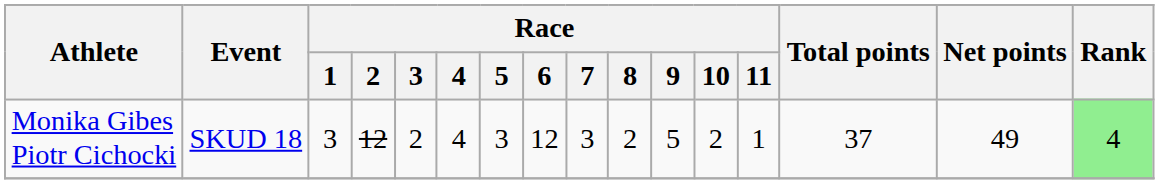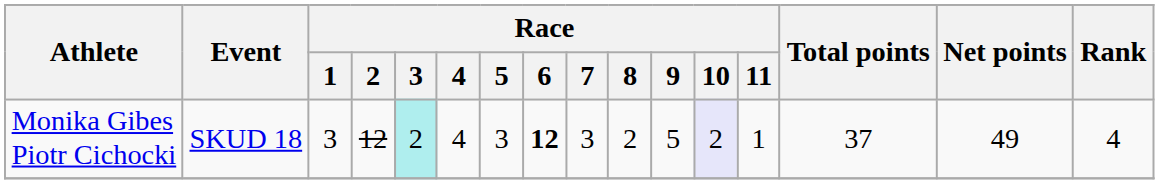(416, 138) no background -> (416, 138) paleturquoise background
(544, 138) normal -> (544, 138) bold
(716, 138) no background -> (716, 138) lavender background
(1113, 138) lightgreen background -> (1113, 138) no background
